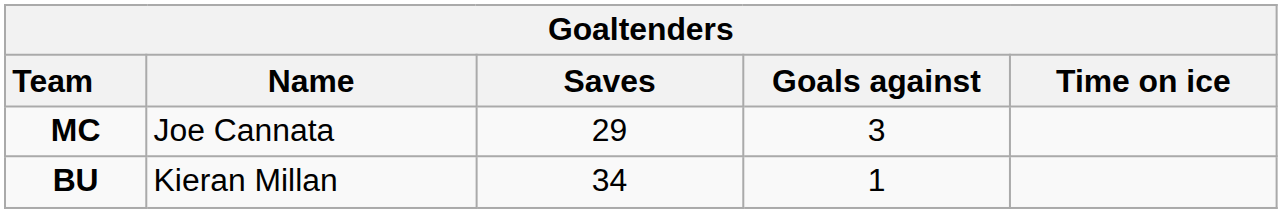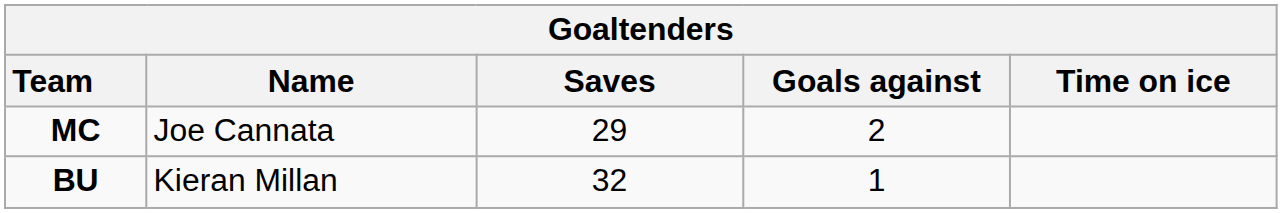(877, 130) 3 -> (877, 130) 2
(610, 181) 34 -> (610, 181) 32
